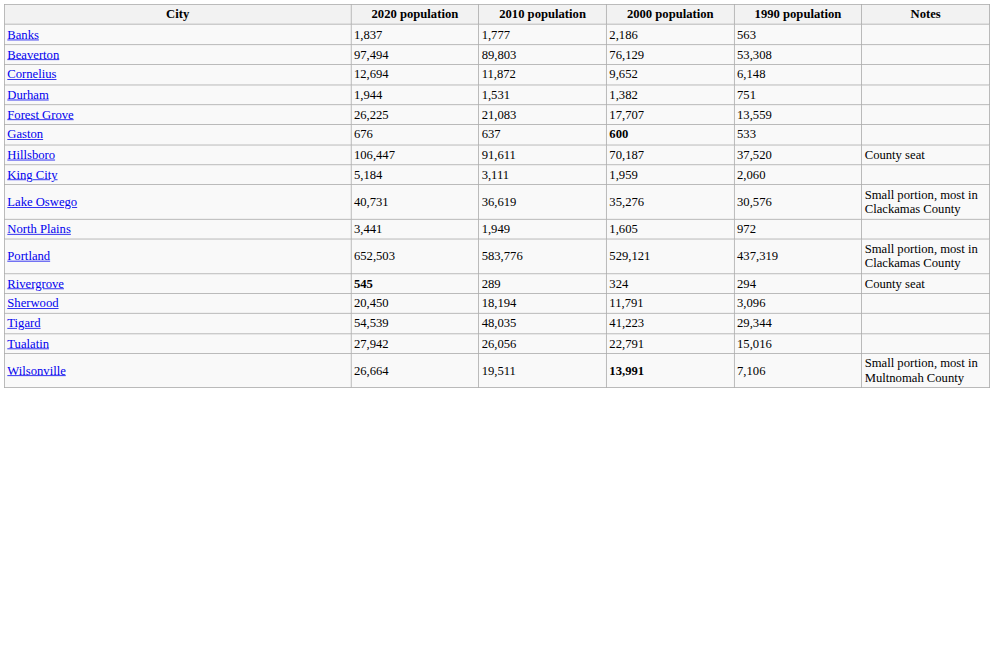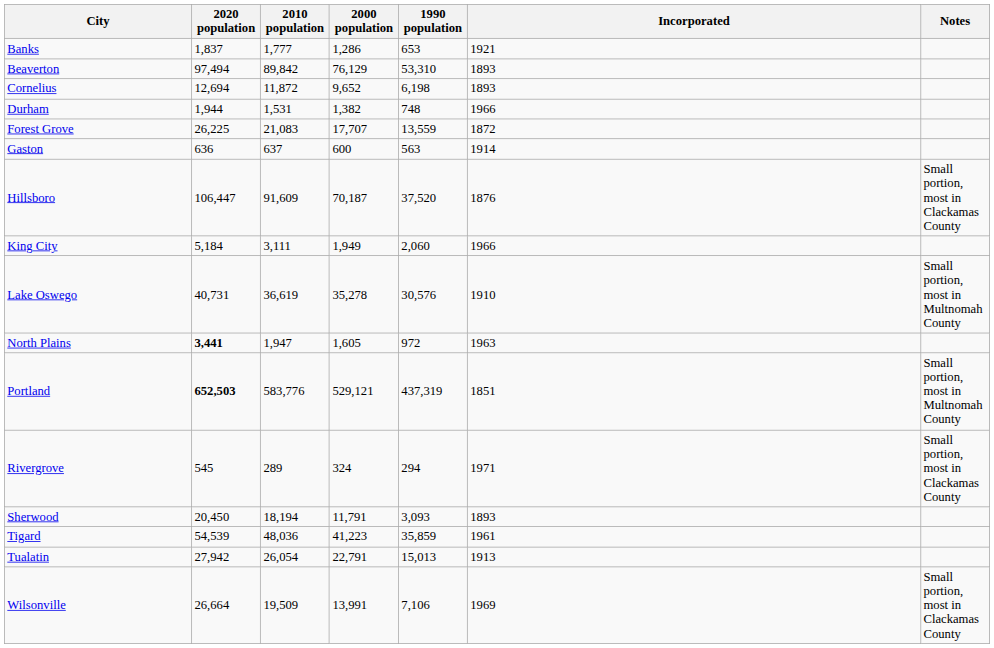+ column: (694, 21)
(624, 34) 2,186 -> (347, 48) 1,286
(747, 34) 563 -> (411, 48) 653
(499, 54) 89,803 -> (281, 68) 89,842
(754, 54) 53,308 -> (419, 68) 53,310
(751, 74) 6,148 -> (416, 88) 6,198
(747, 94) 751 -> (411, 108) 748
(363, 134) 676 -> (204, 149) 636
(619, 134) bold -> (342, 149) normal
(747, 134) 533 -> (411, 149) 563
(499, 154) 91,611 -> (281, 197) 91,609
(895, 154) County seat -> (951, 197) Small portion, most in Clackamas County
(624, 174) 1,959 -> (347, 245) 1,949
(627, 202) 35,276 -> (350, 294) 35,278
(921, 202) Small portion, most in Clackamas County -> (953, 294) Small portion, most in Multnomah County
(368, 229) normal -> (209, 342) bold
(496, 229) 1,949 -> (278, 342) 1,947
(374, 256) normal -> (215, 391) bold
(921, 256) Small portion, most in Clackamas County -> (953, 391) Small portion, most in Multnomah County
(363, 283) bold -> (204, 468) normal
(895, 283) County seat -> (951, 468) Small portion, most in Clackamas County
(751, 303) 3,096 -> (416, 516) 3,093
(499, 323) 48,035 -> (281, 536) 48,036
(754, 323) 29,344 -> (419, 536) 35,859
(499, 343) 26,056 -> (281, 556) 26,054
(754, 343) 15,016 -> (419, 556) 15,013
(499, 370) 19,511 -> (281, 605) 19,509
(627, 370) bold -> (350, 605) normal
(921, 370) Small portion, most in Multnomah County -> (951, 605) Small portion, most in Clackamas County
